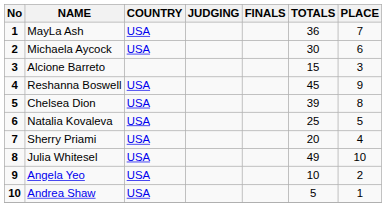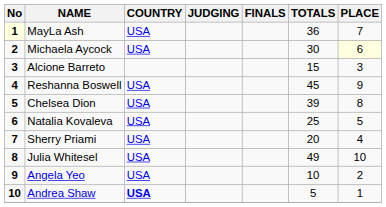(15, 31) no background -> (15, 31) lightyellow background
(360, 49) no background -> (360, 49) lightyellow background
(138, 193) normal -> (139, 193) bold
